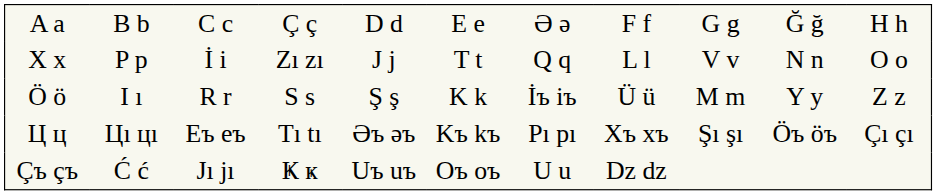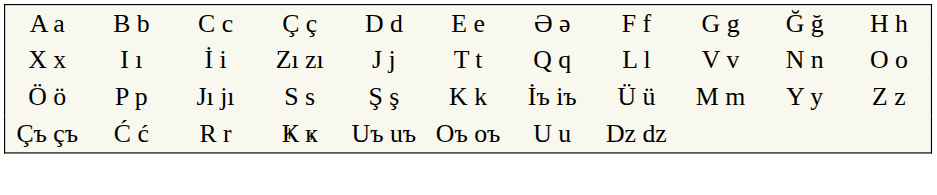(131, 60) P p -> (131, 60) I ı
(131, 97) I ı -> (131, 97) P p
(216, 97) R r -> (216, 97) Jı jı
- row: (47, 133)
(216, 170) Jı jı -> (216, 133) R r
